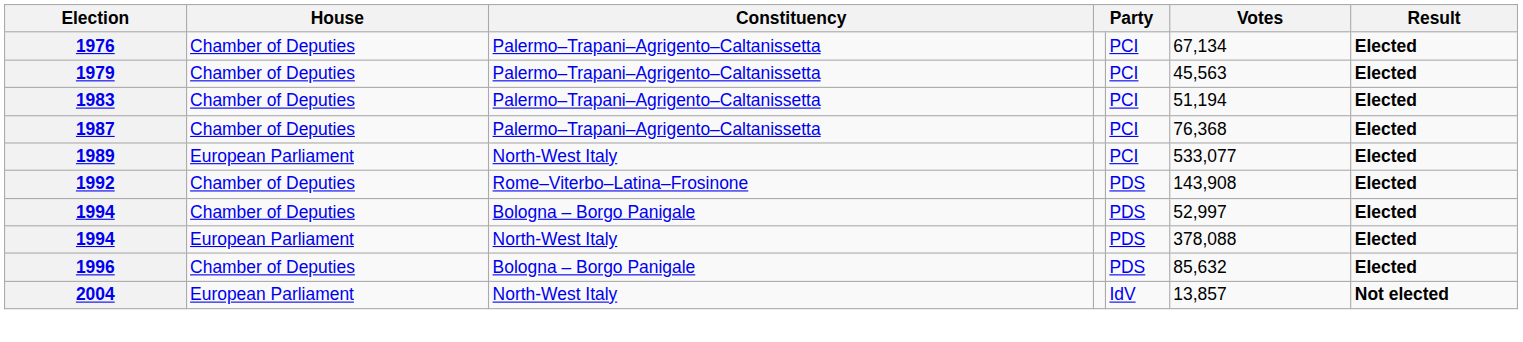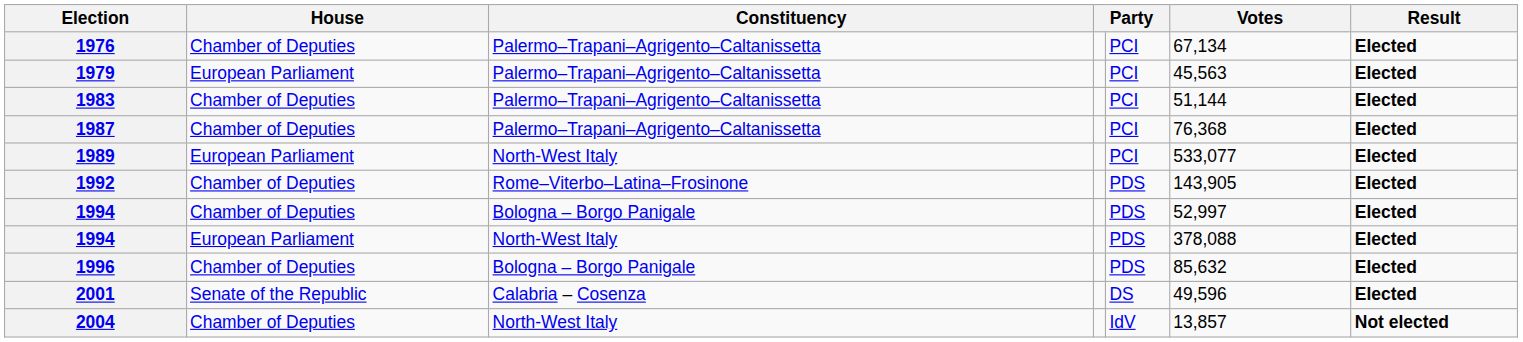(272, 73) Chamber of Deputies -> (272, 73) European Parliament
(1200, 101) 51,194 -> (1200, 101) 51,144
(1205, 184) 143,908 -> (1205, 184) 143,905
+ row: (95, 294)
(272, 294) European Parliament -> (272, 322) Chamber of Deputies
